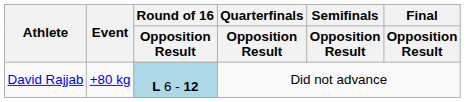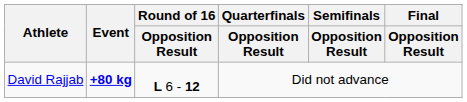(110, 80) normal -> (111, 80) bold
(175, 88) lightblue background -> (177, 88) no background
